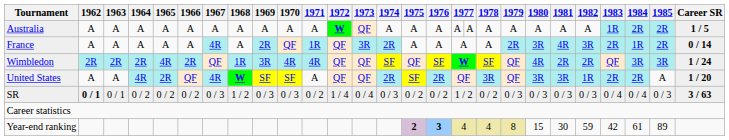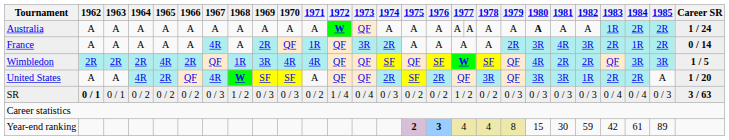(538, 28) normal -> (538, 28) bold
(700, 28) 1 / 5 -> (700, 28) 1 / 24
(700, 61) 1 / 24 -> (700, 61) 1 / 5
